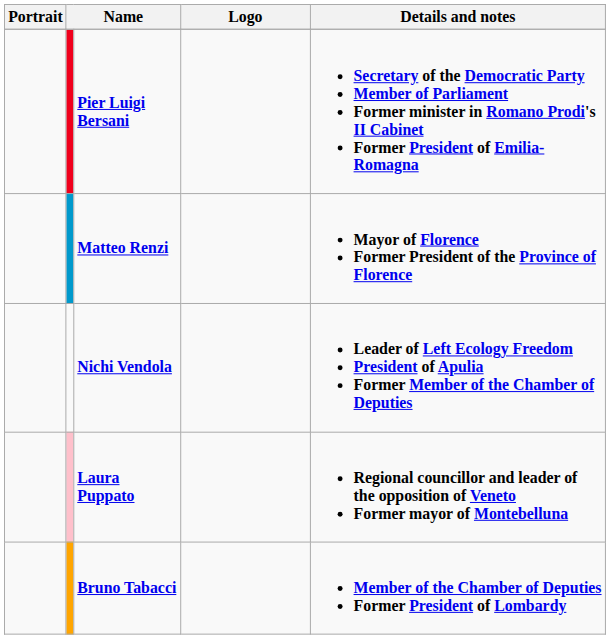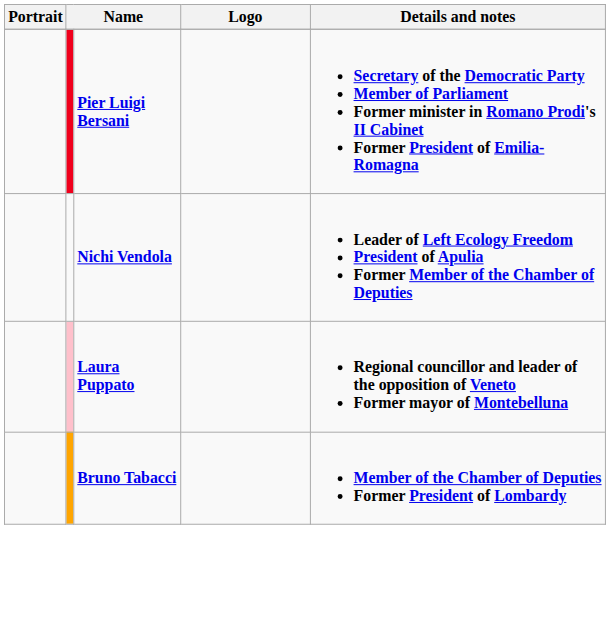- row: (123, 248)
